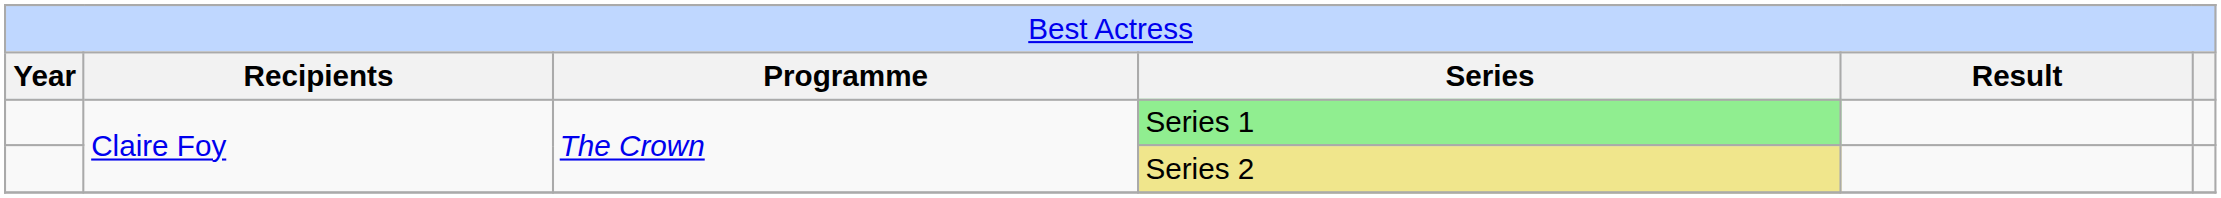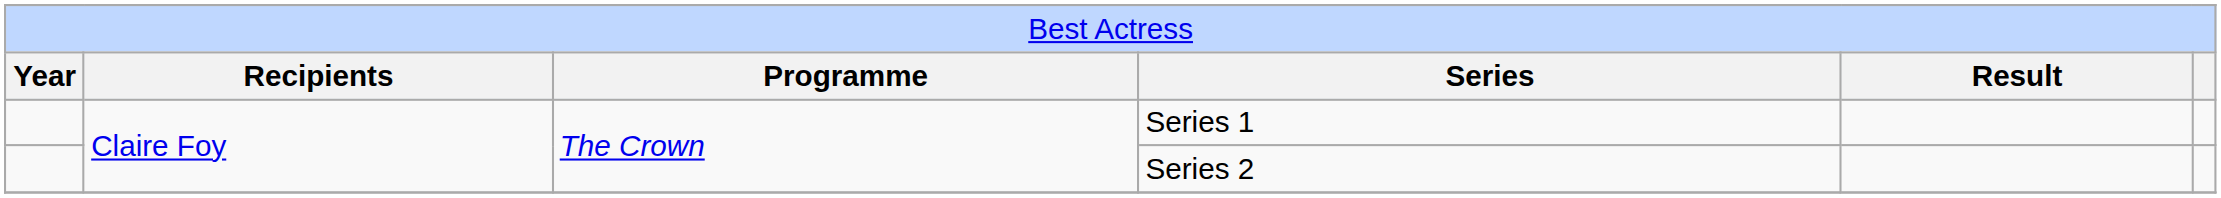(1200, 123) lightgreen background -> (1200, 123) no background
(1200, 169) khaki background -> (1200, 169) no background
